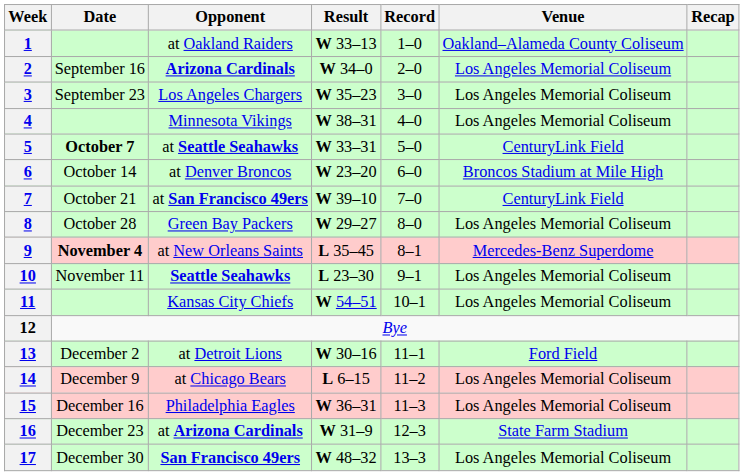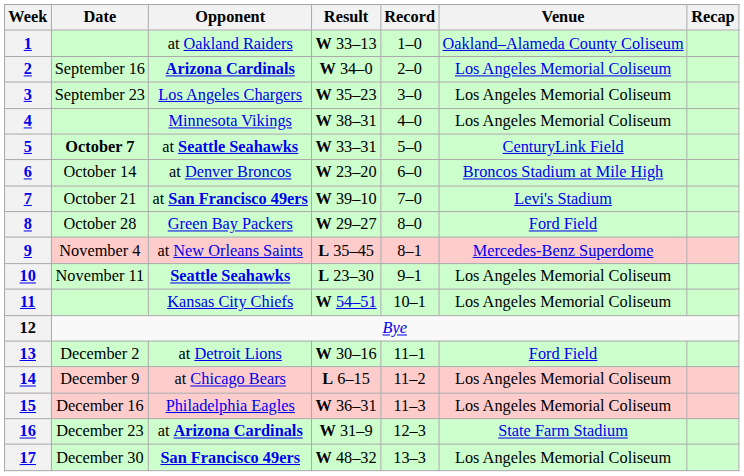(563, 198) CenturyLink Field -> (563, 198) Levi's Stadium
(563, 224) Los Angeles Memorial Coliseum -> (563, 224) Ford Field
(100, 250) bold -> (100, 250) normal
